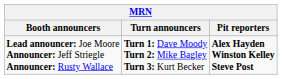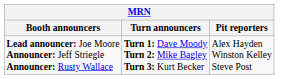(243, 55) bold -> (242, 55) normal
